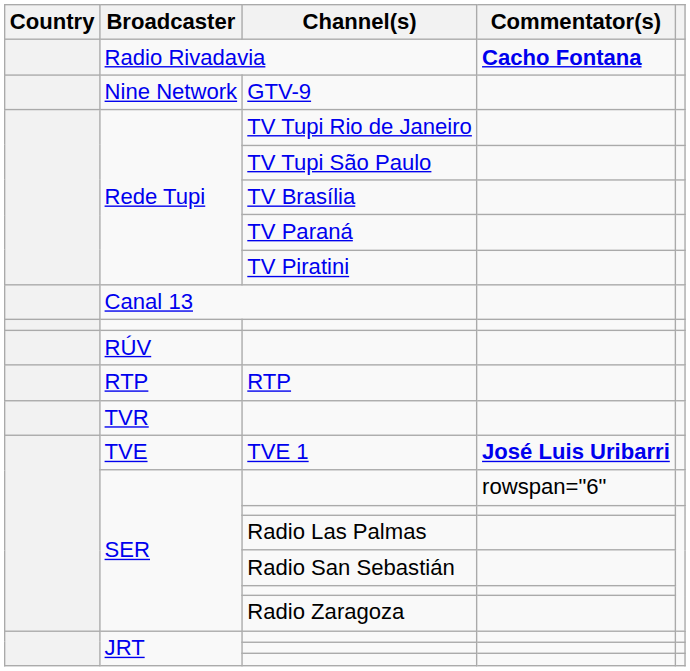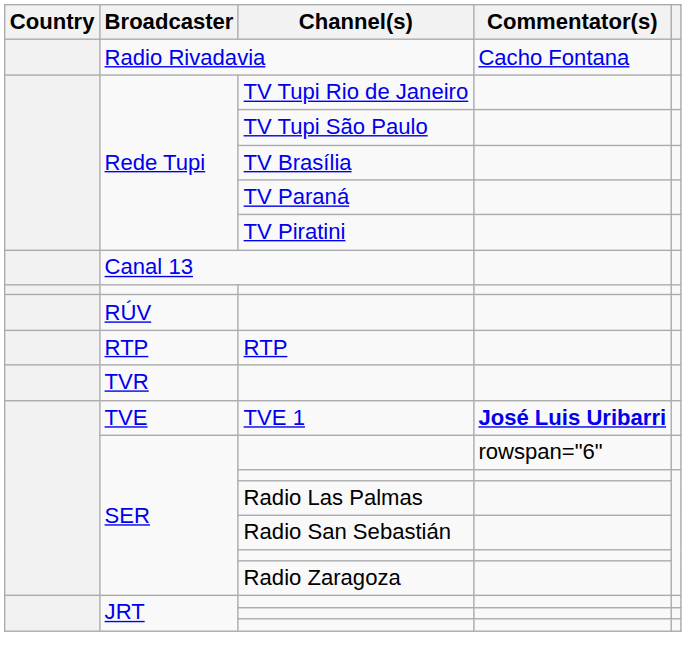(562, 57) bold -> (554, 57) normal
- row: (171, 92)
